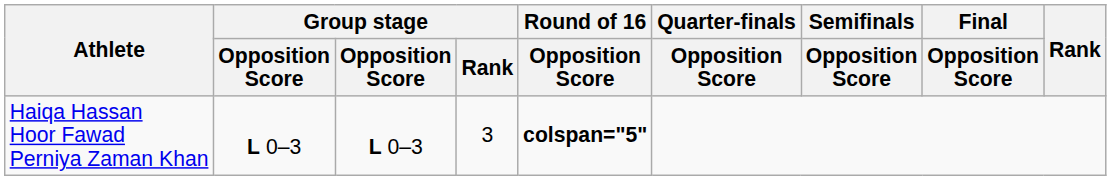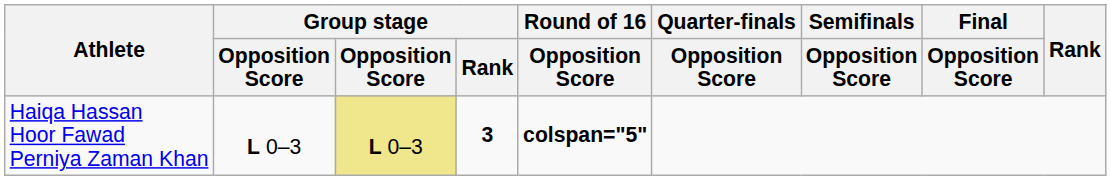(396, 148) no background -> (396, 148) khaki background
(487, 136) normal -> (487, 136) bold
